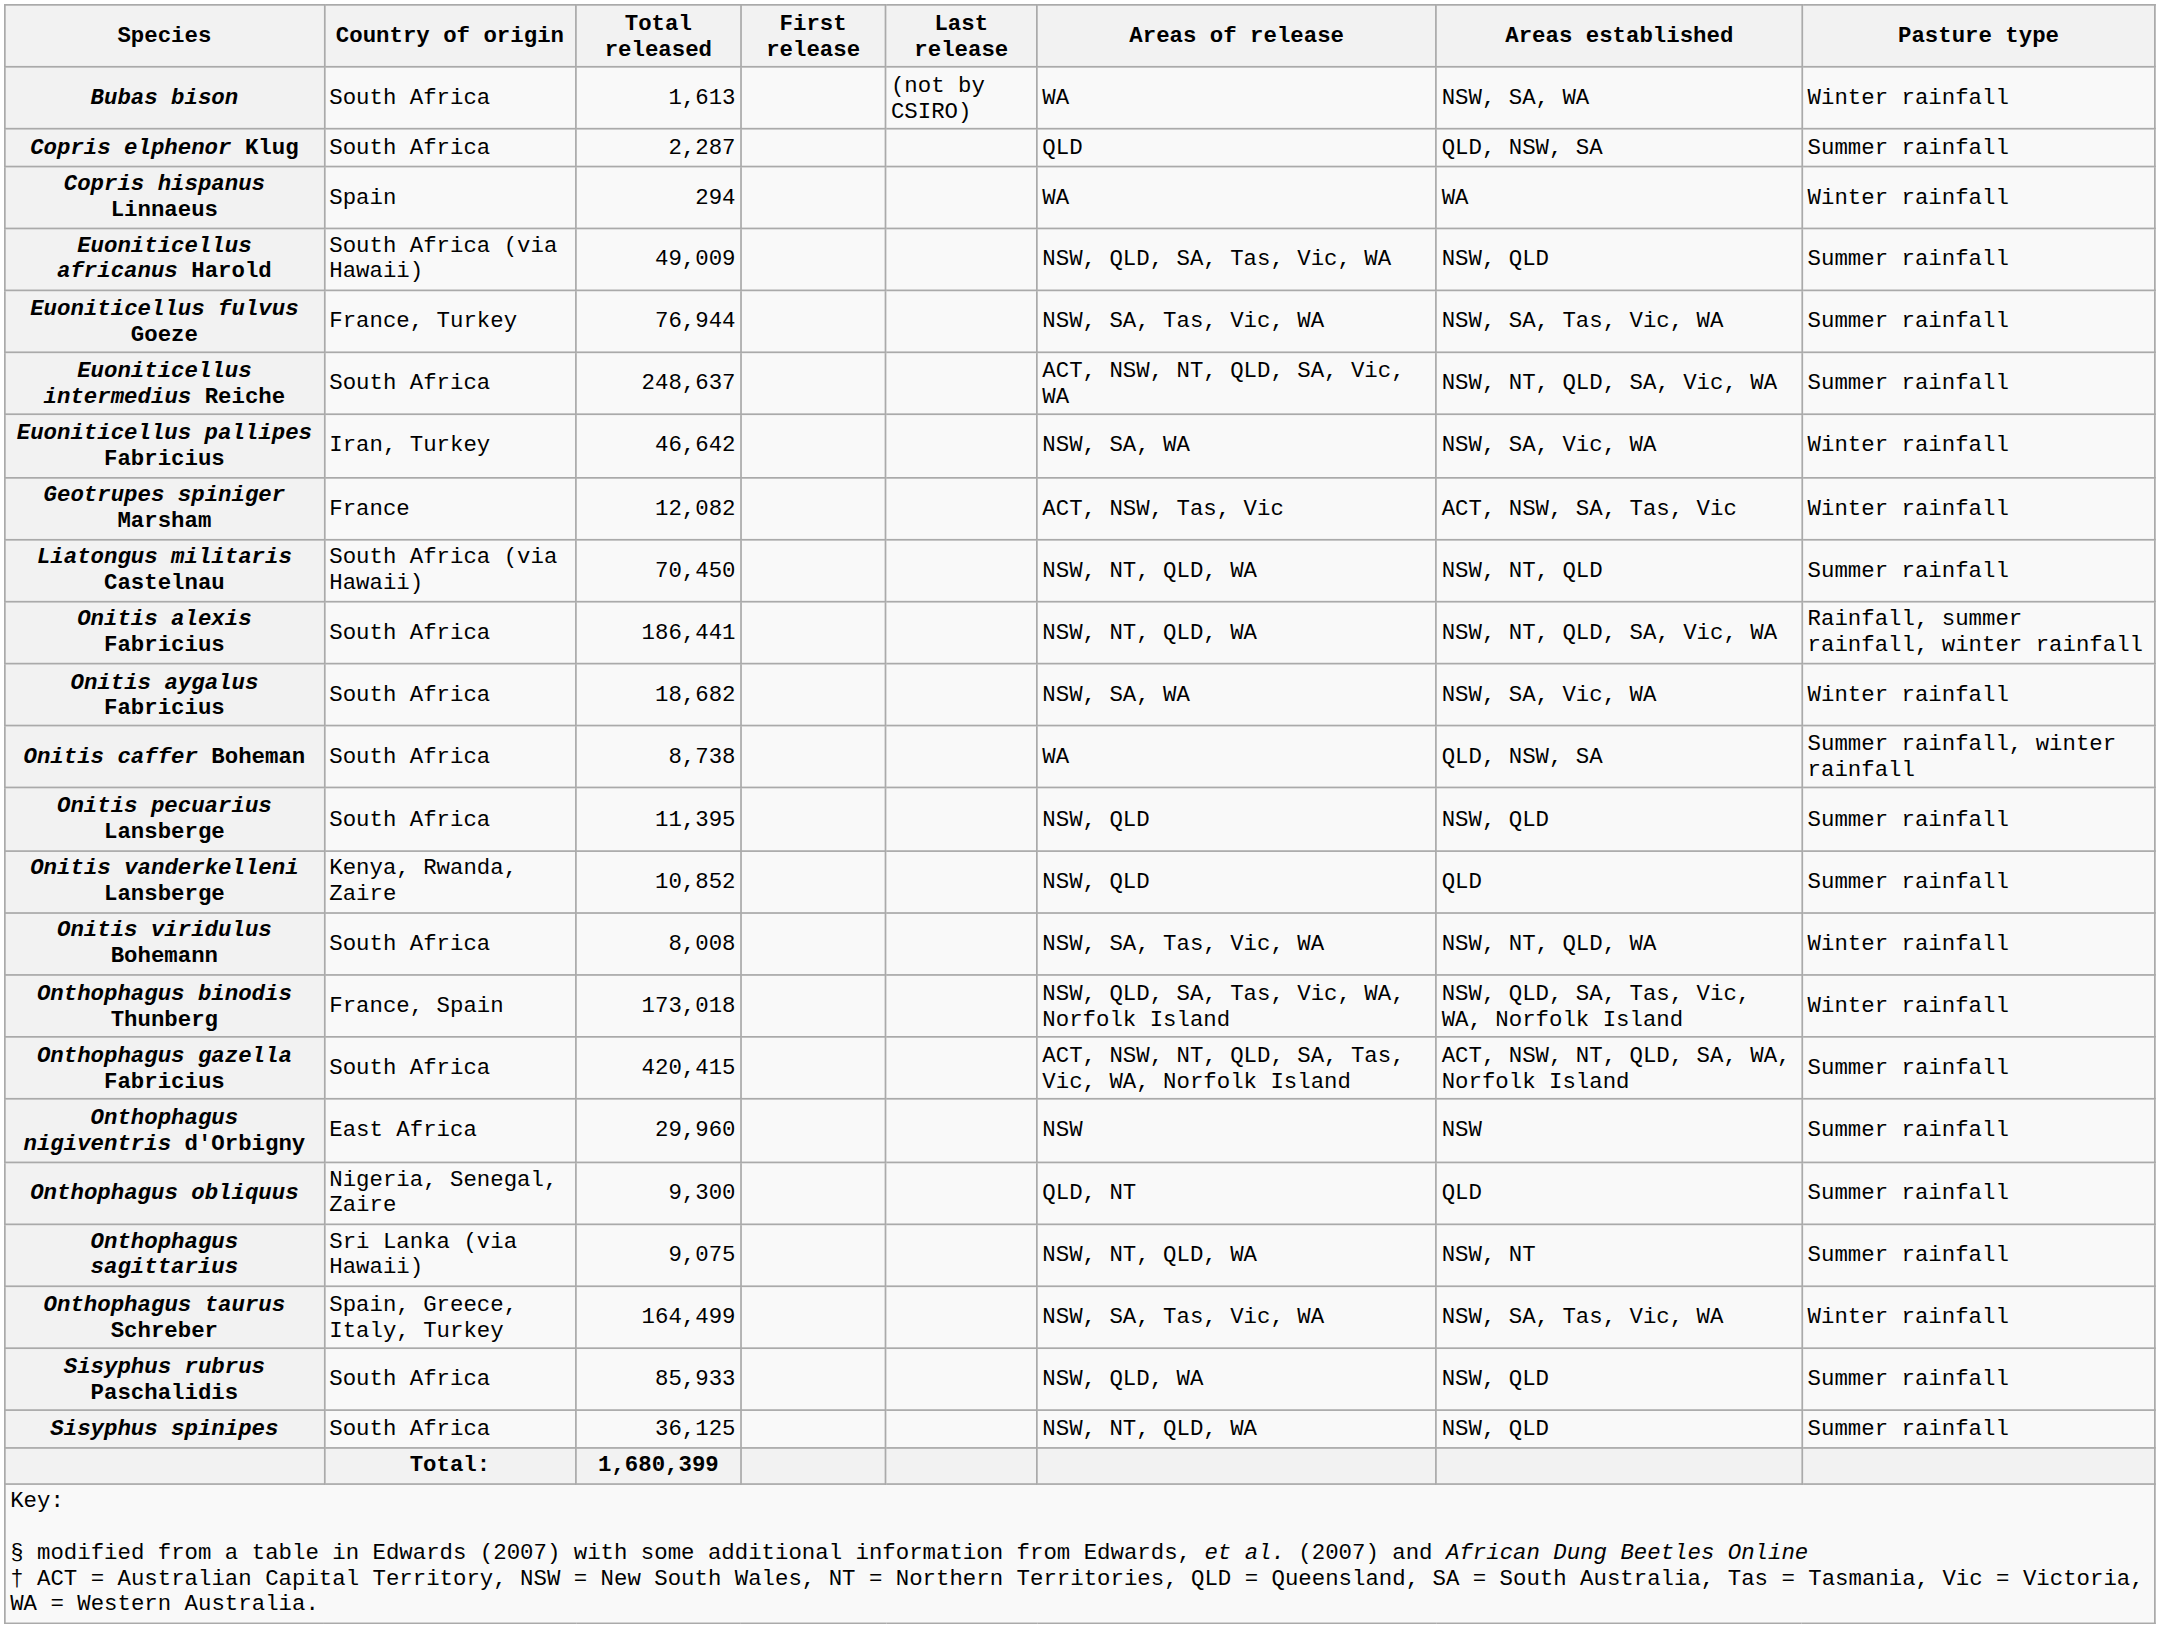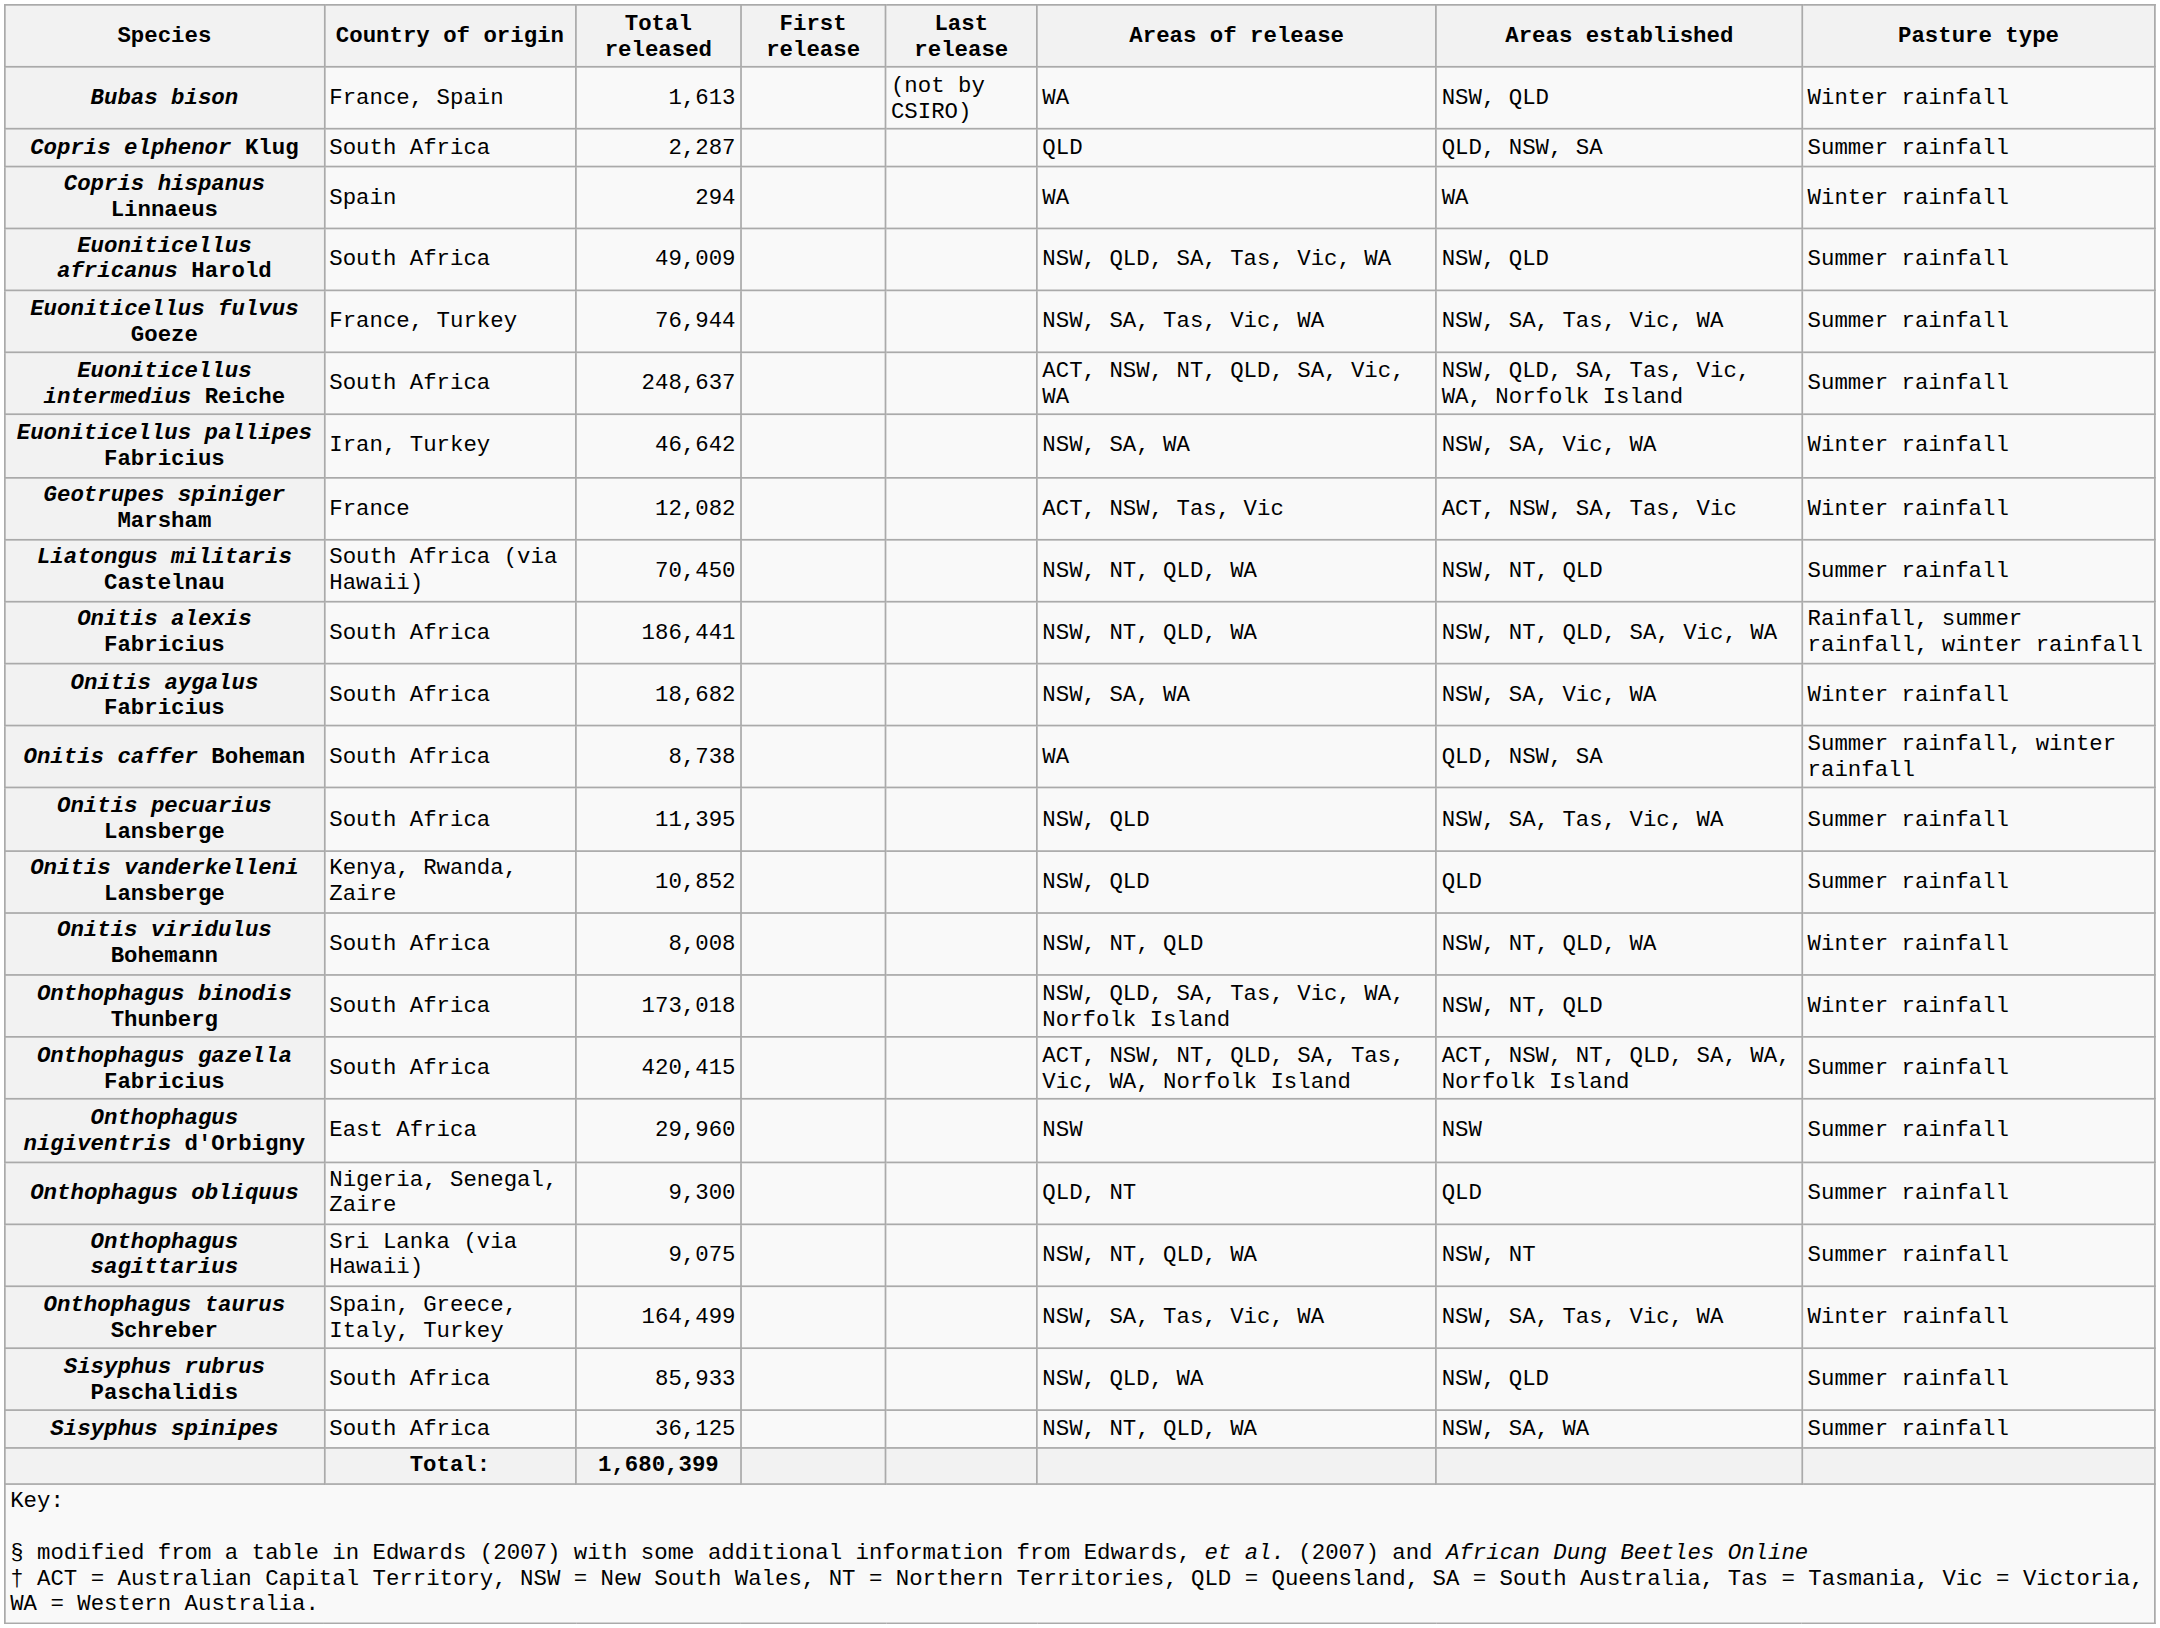(410, 98) South Africa -> (416, 98) France, Spain
(1515, 98) NSW, SA, WA -> (1495, 98) NSW, QLD
(443, 259) South Africa (via Hawaii) -> (410, 259) South Africa
(1609, 384) NSW, NT, QLD, SA, Vic, WA -> (1596, 384) NSW, QLD, SA, Tas, Vic, WA, Norfolk Island
(1495, 819) NSW, QLD -> (1583, 819) NSW, SA, Tas, Vic, WA
(1183, 944) NSW, SA, Tas, Vic, WA -> (1123, 944) NSW, NT, QLD
(416, 1006) France, Spain -> (410, 1006) South Africa
(1596, 1006) NSW, QLD, SA, Tas, Vic, WA, Norfolk Island -> (1522, 1006) NSW, NT, QLD
(1495, 1429) NSW, QLD -> (1515, 1429) NSW, SA, WA
